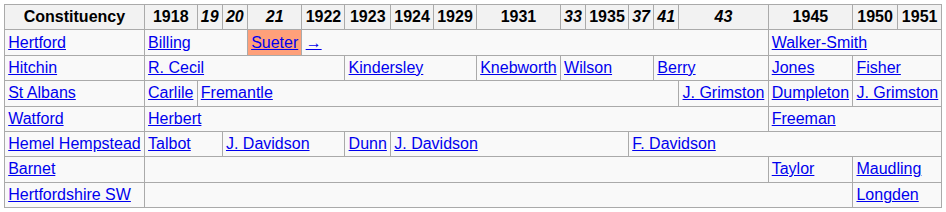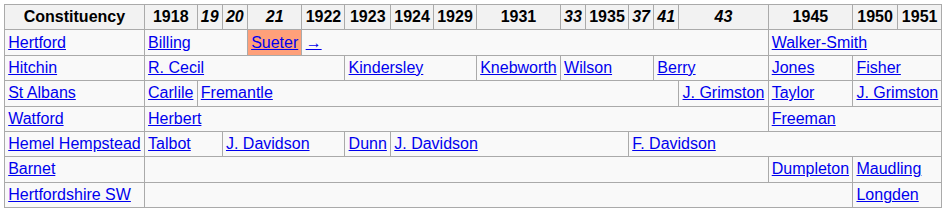(810, 93) Dumpleton -> (793, 93) Taylor
(793, 169) Taylor -> (810, 169) Dumpleton
